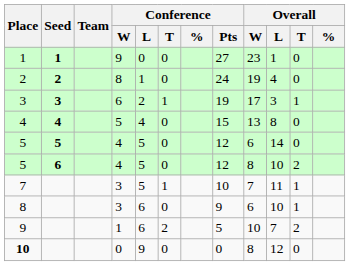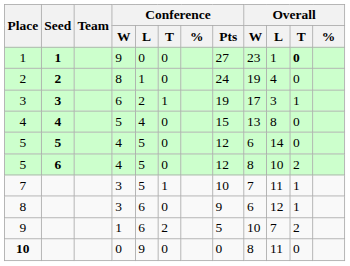(296, 57) normal -> (296, 57) bold
(277, 206) 10 -> (277, 206) 12
(277, 249) 12 -> (276, 249) 11
